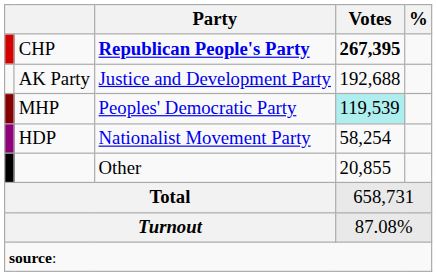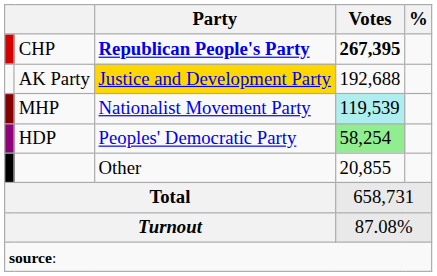(215, 78) no background -> (215, 78) gold background
(197, 108) Peoples' Democratic Party -> (205, 108) Nationalist Movement Party
(205, 138) Nationalist Movement Party -> (197, 138) Peoples' Democratic Party
(365, 138) no background -> (365, 138) lightgreen background
